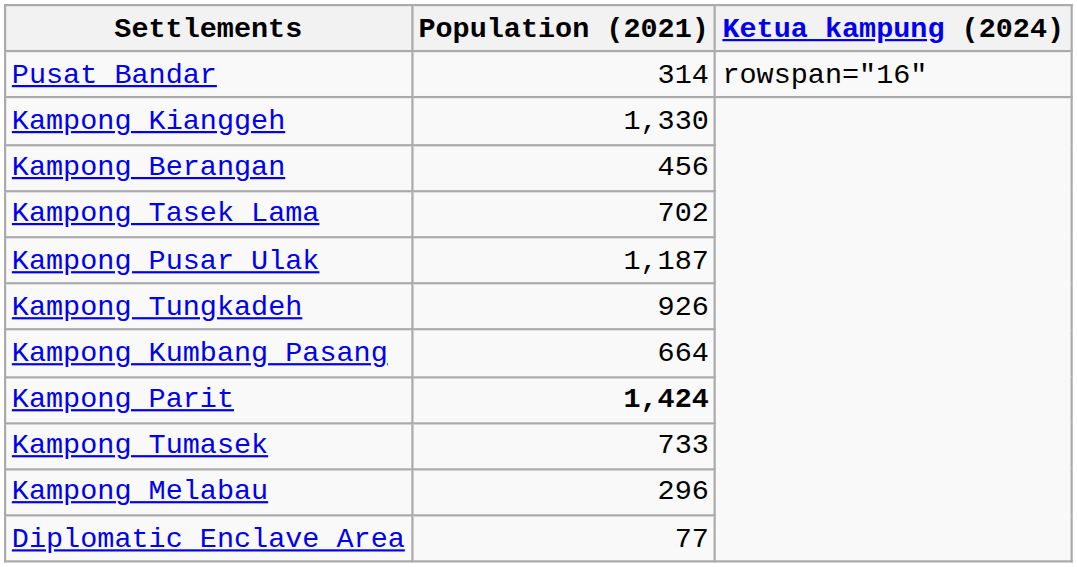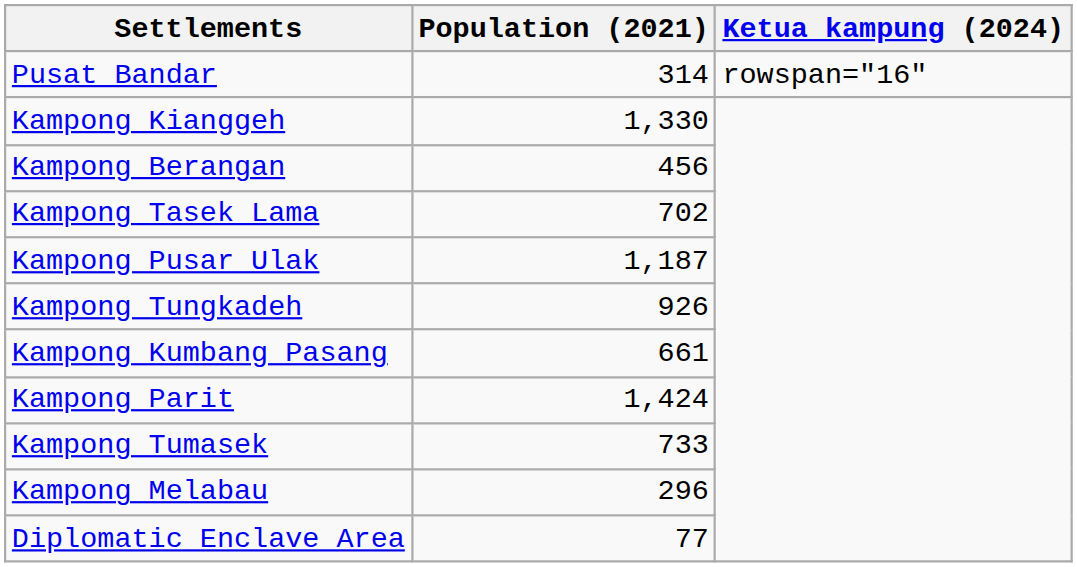(683, 353) 664 -> (683, 353) 661
(666, 400) bold -> (666, 400) normal
